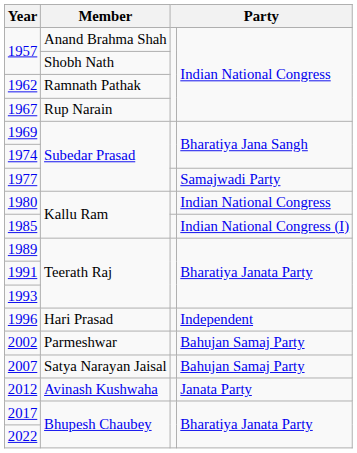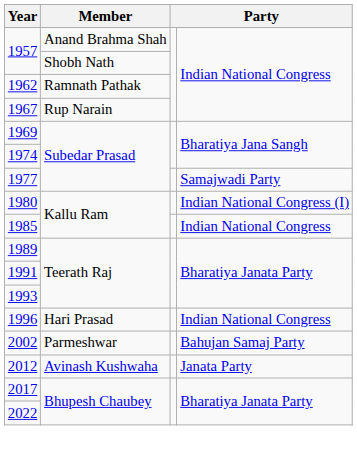(256, 202) Indian National Congress -> (265, 202) Indian National Congress (I)
(265, 226) Indian National Congress (I) -> (256, 226) Indian National Congress
(217, 319) Independent -> (256, 319) Indian National Congress
- row: (23, 366)
